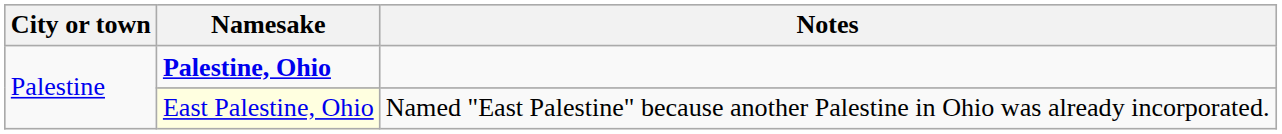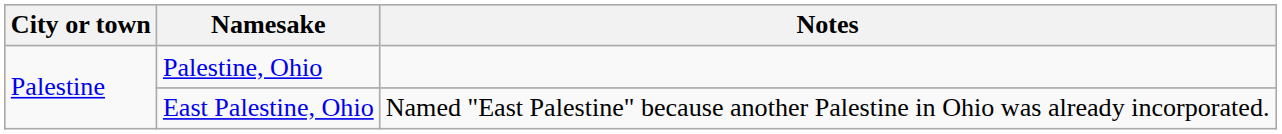(247, 66) bold -> (243, 66) normal
(268, 107) lightyellow background -> (268, 107) no background
